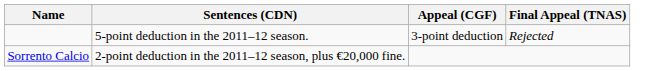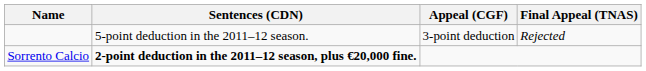(250, 55) normal -> (256, 55) bold
